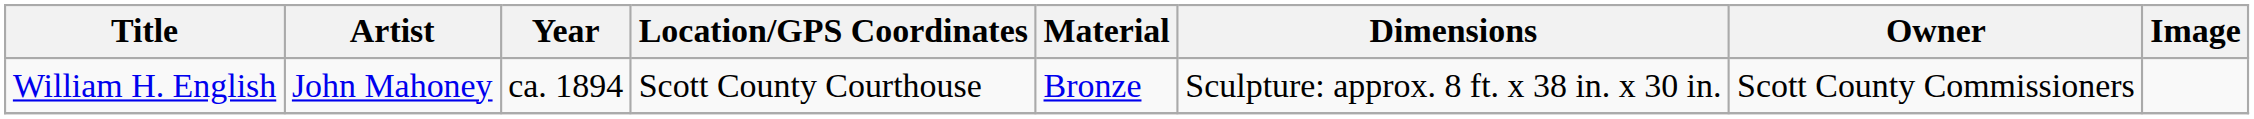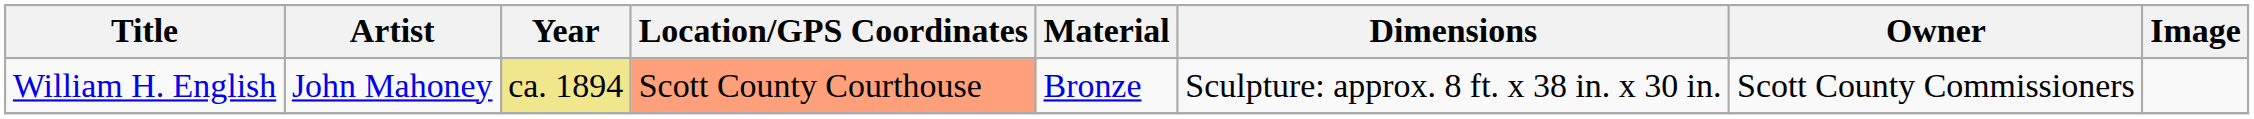(566, 85) no background -> (566, 85) khaki background
(810, 85) no background -> (810, 85) lightsalmon background
